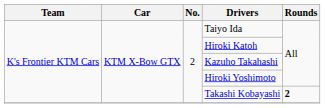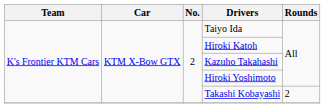(287, 94) bold -> (287, 94) normal
